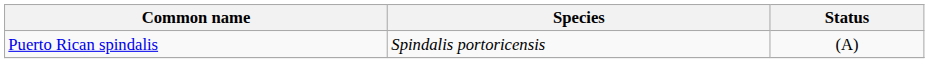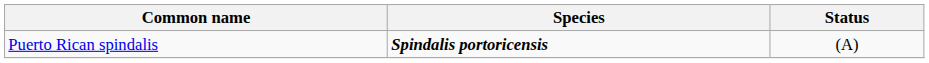(468, 44) normal -> (470, 44) bold
